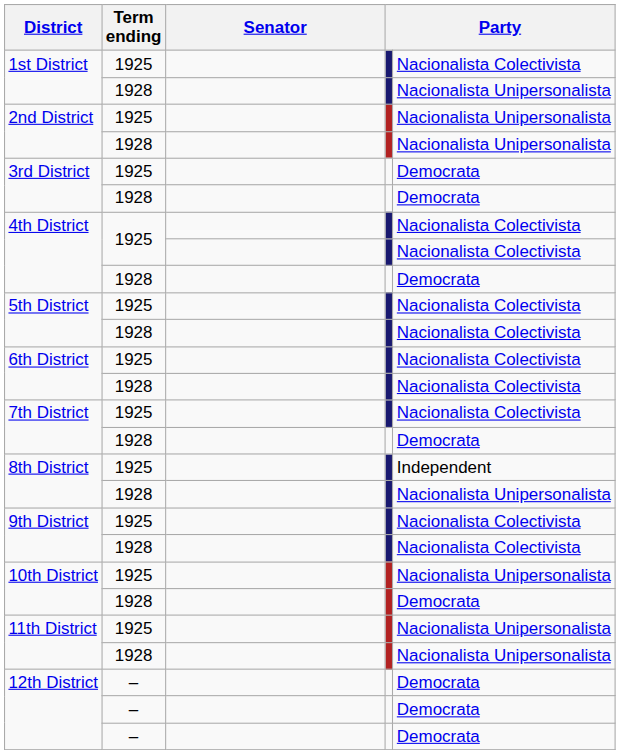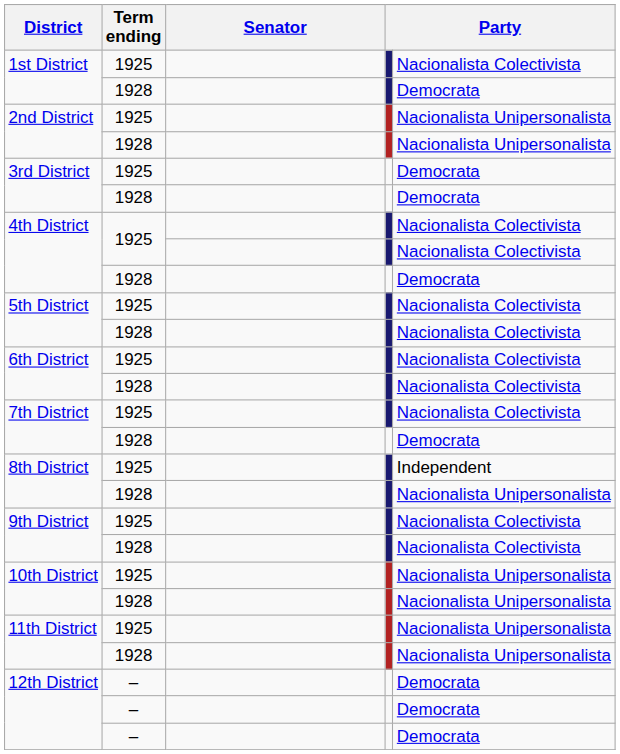(504, 90) Nacionalista Unipersonalista -> (438, 90) Democrata
(438, 601) Democrata -> (504, 601) Nacionalista Unipersonalista
